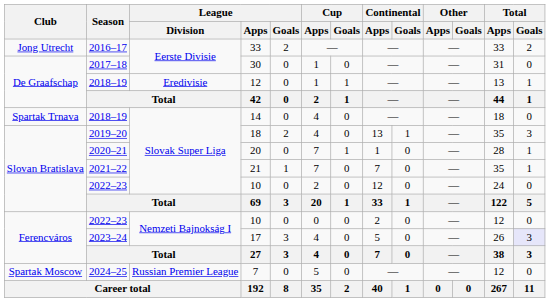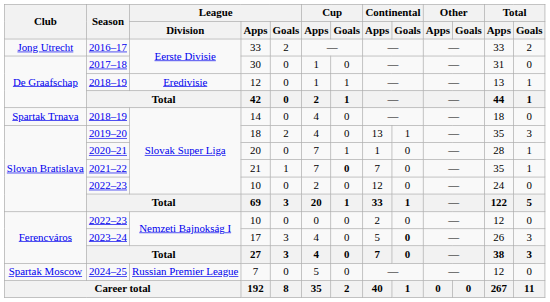(347, 168) normal -> (347, 168) bold
(408, 237) normal -> (408, 237) bold
(529, 237) lavender background -> (529, 237) no background
